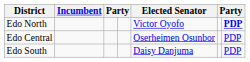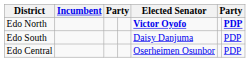(159, 24) normal -> (160, 24) bold
rows swapped: (30, 37) <-> (27, 51)
